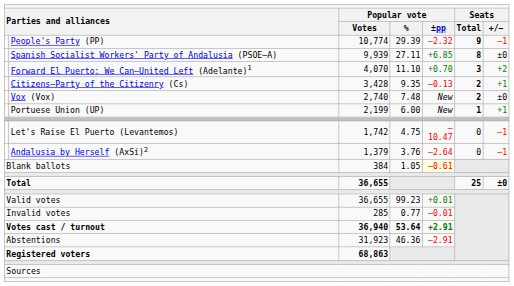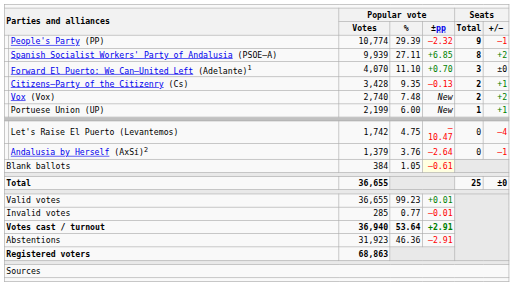(502, 55) ±0 -> (502, 55) +2
(502, 69) +2 -> (502, 69) ±0
(502, 97) ±0 -> (502, 97) +2
(502, 132) –1 -> (502, 132) –4
